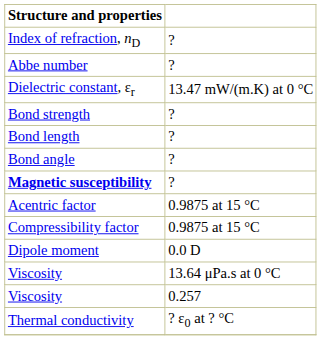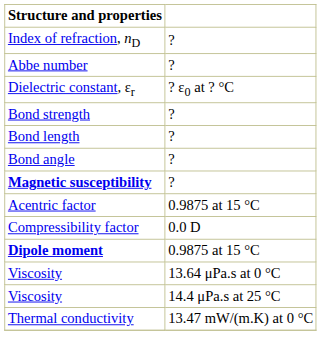(241, 89) 13.47 mW/(m.K) at 0 °C -> (201, 89) ? ε0 at ? °C
(214, 228) 0.9875 at 15 °C -> (184, 228) 0.0 D
(53, 250) normal -> (55, 250) bold
(184, 250) 0.0 D -> (214, 250) 0.9875 at 15 °C
(185, 296) 0.257 -> (224, 296) 14.4 μPa.s at 25 °C
(201, 321) ? ε0 at ? °C -> (241, 319) 13.47 mW/(m.K) at 0 °C
